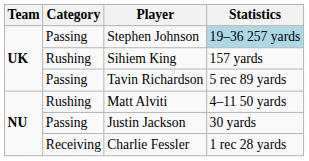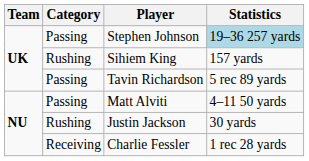(68, 101) Rushing -> (67, 101) Passing
(67, 123) Passing -> (68, 123) Rushing
